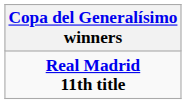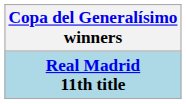(93, 74) no background -> (93, 74) lightblue background
